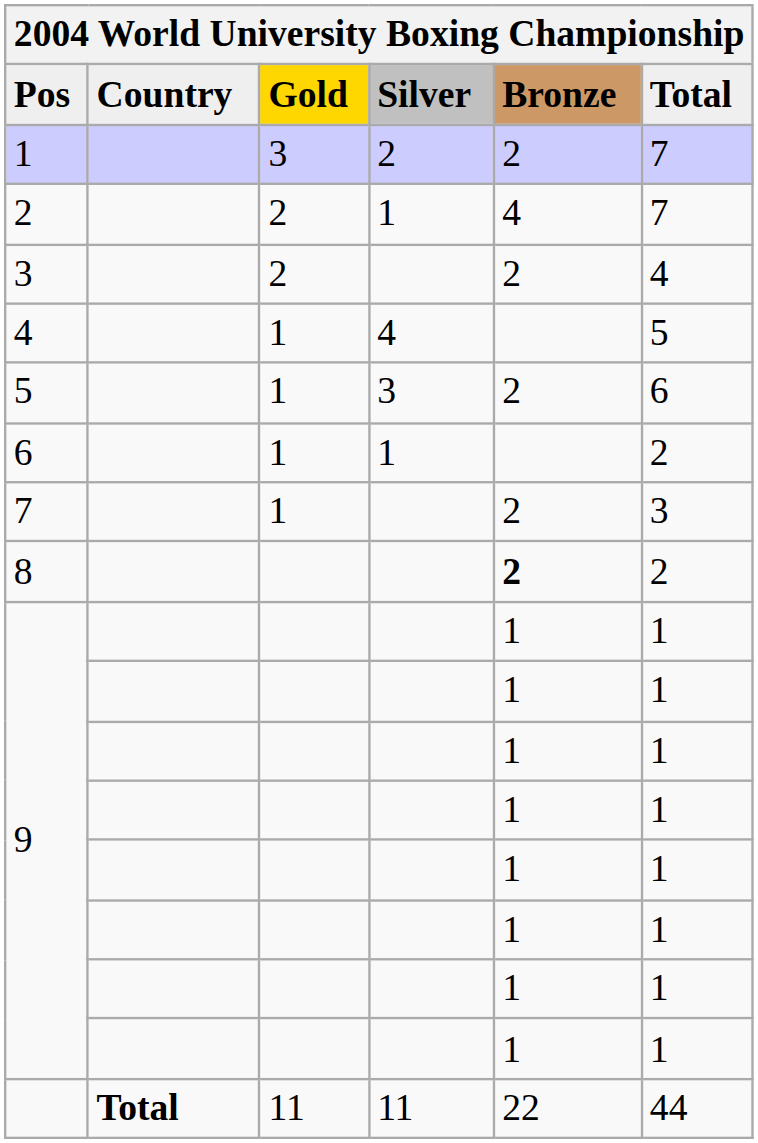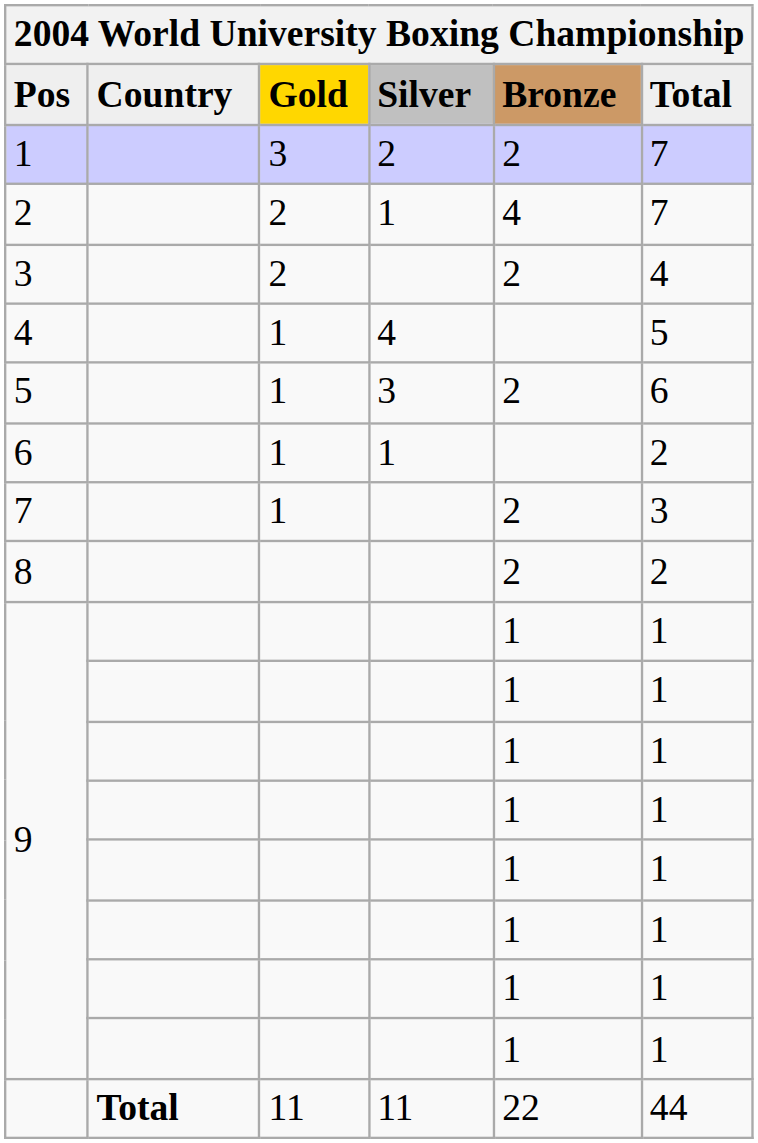(512, 570) bold -> (512, 570) normal
